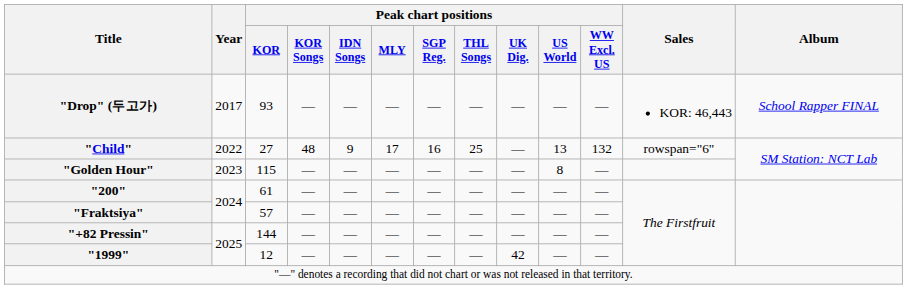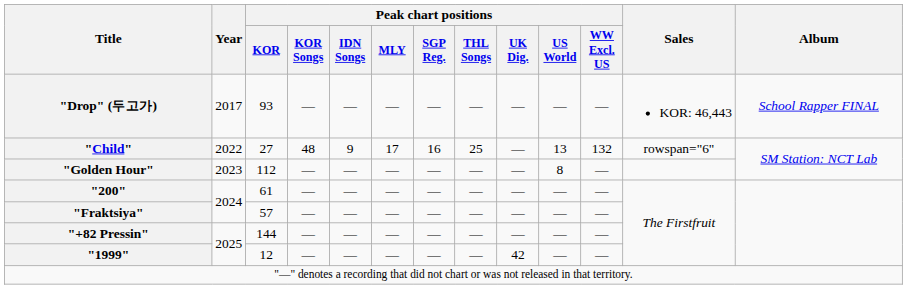(266, 169) 115 -> (266, 169) 112
